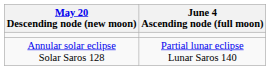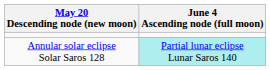(202, 51) no background -> (202, 51) paleturquoise background
